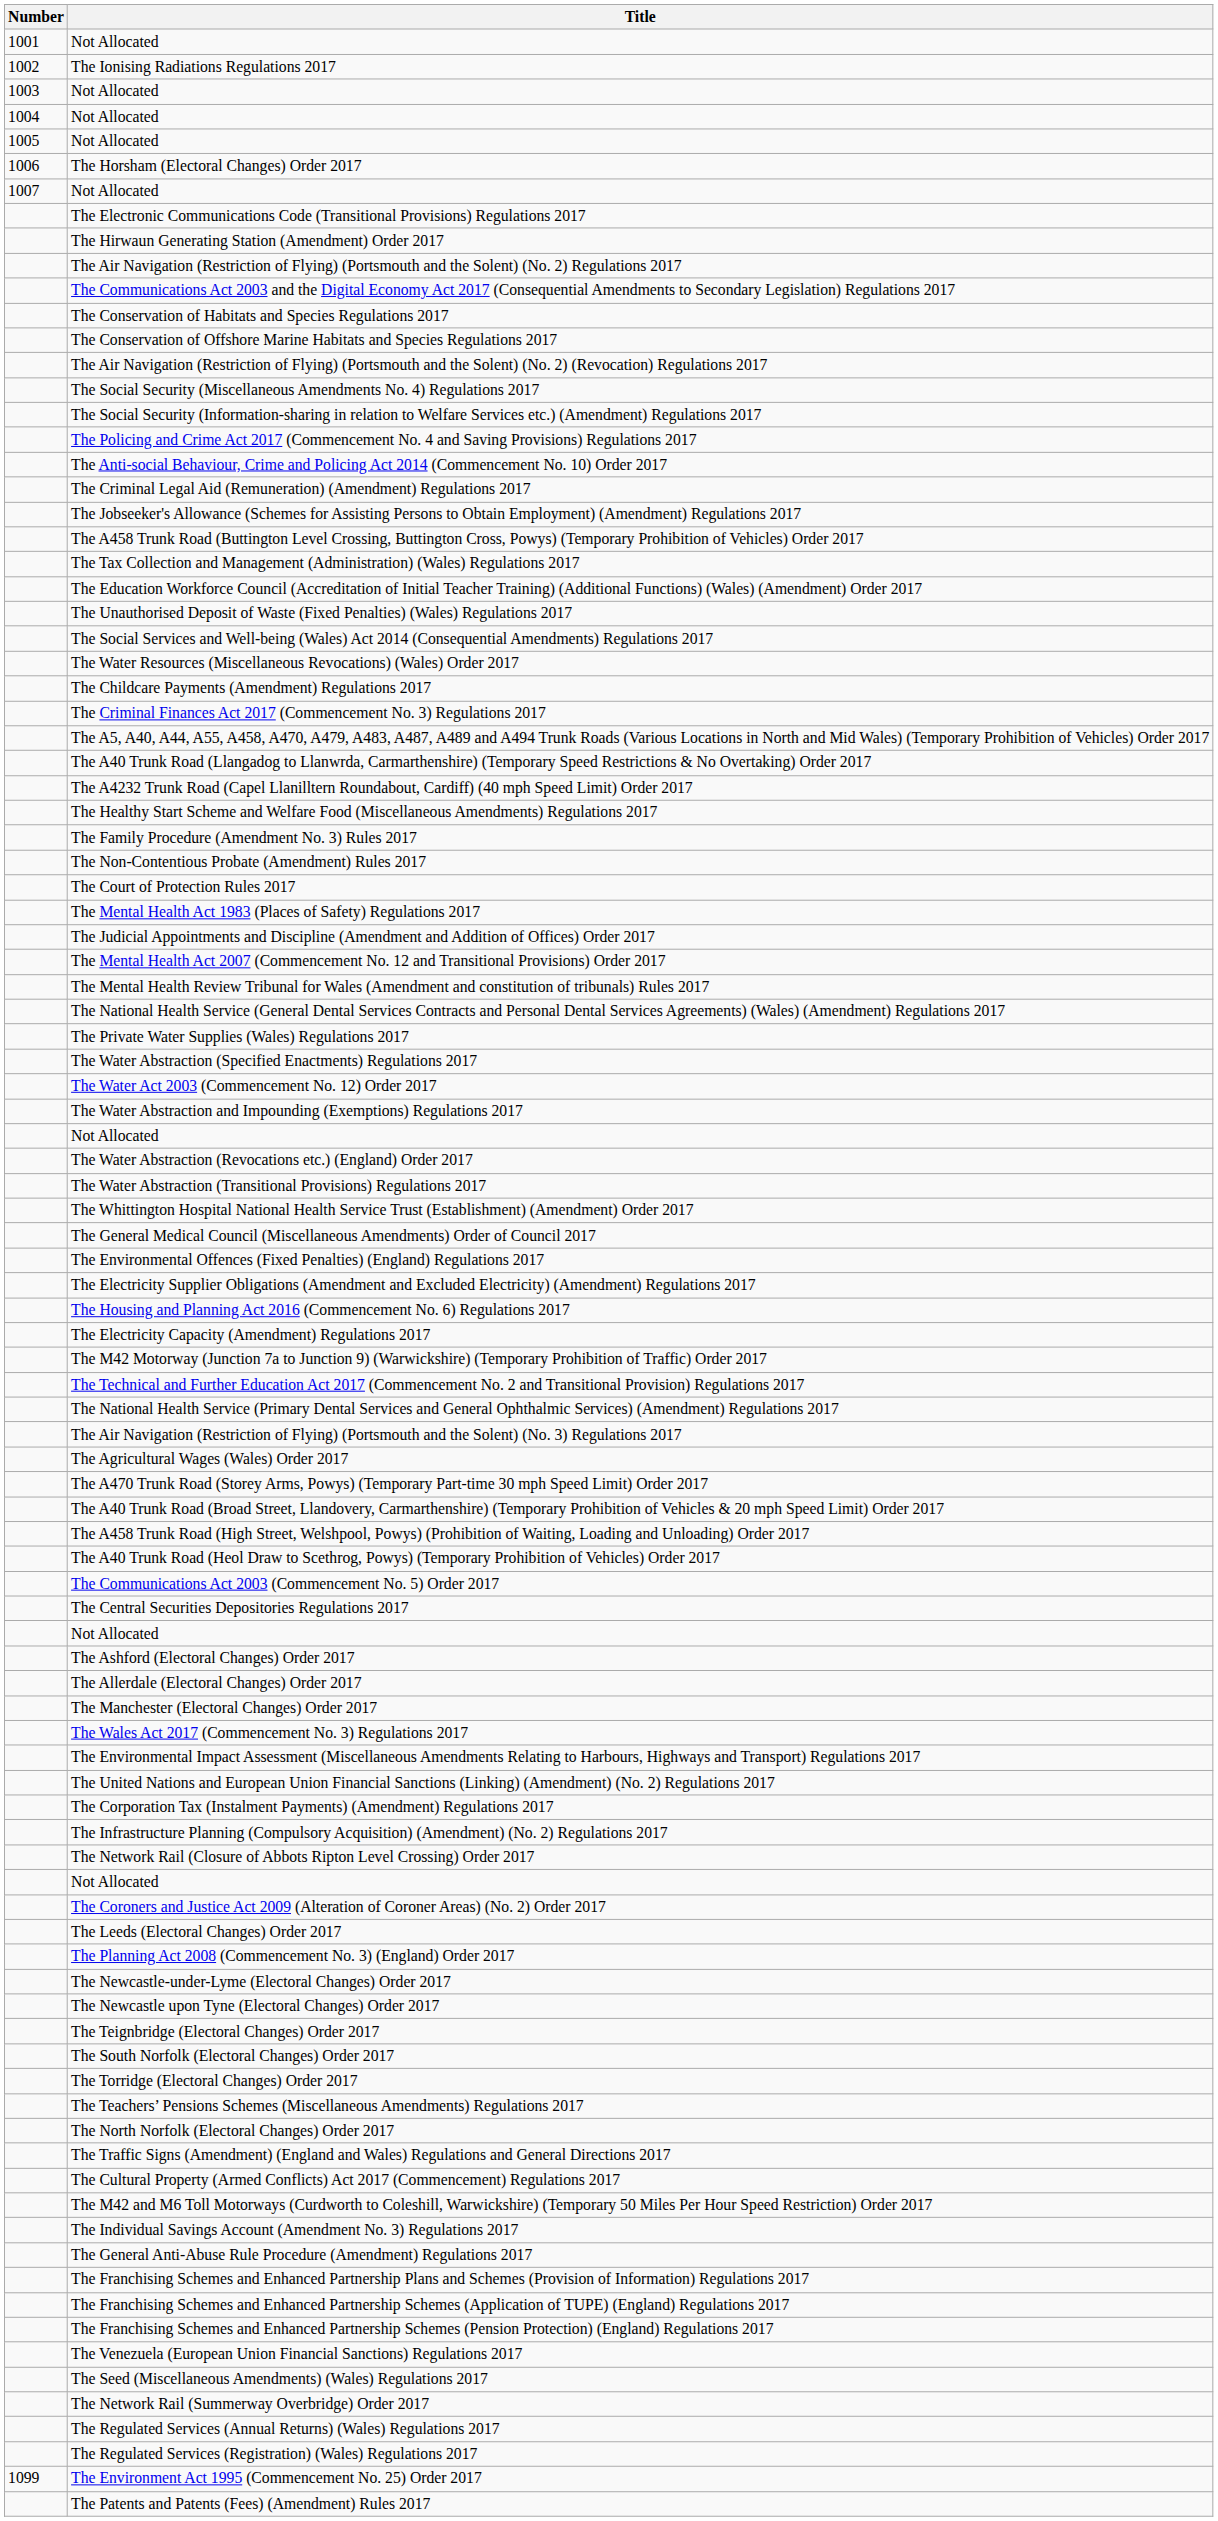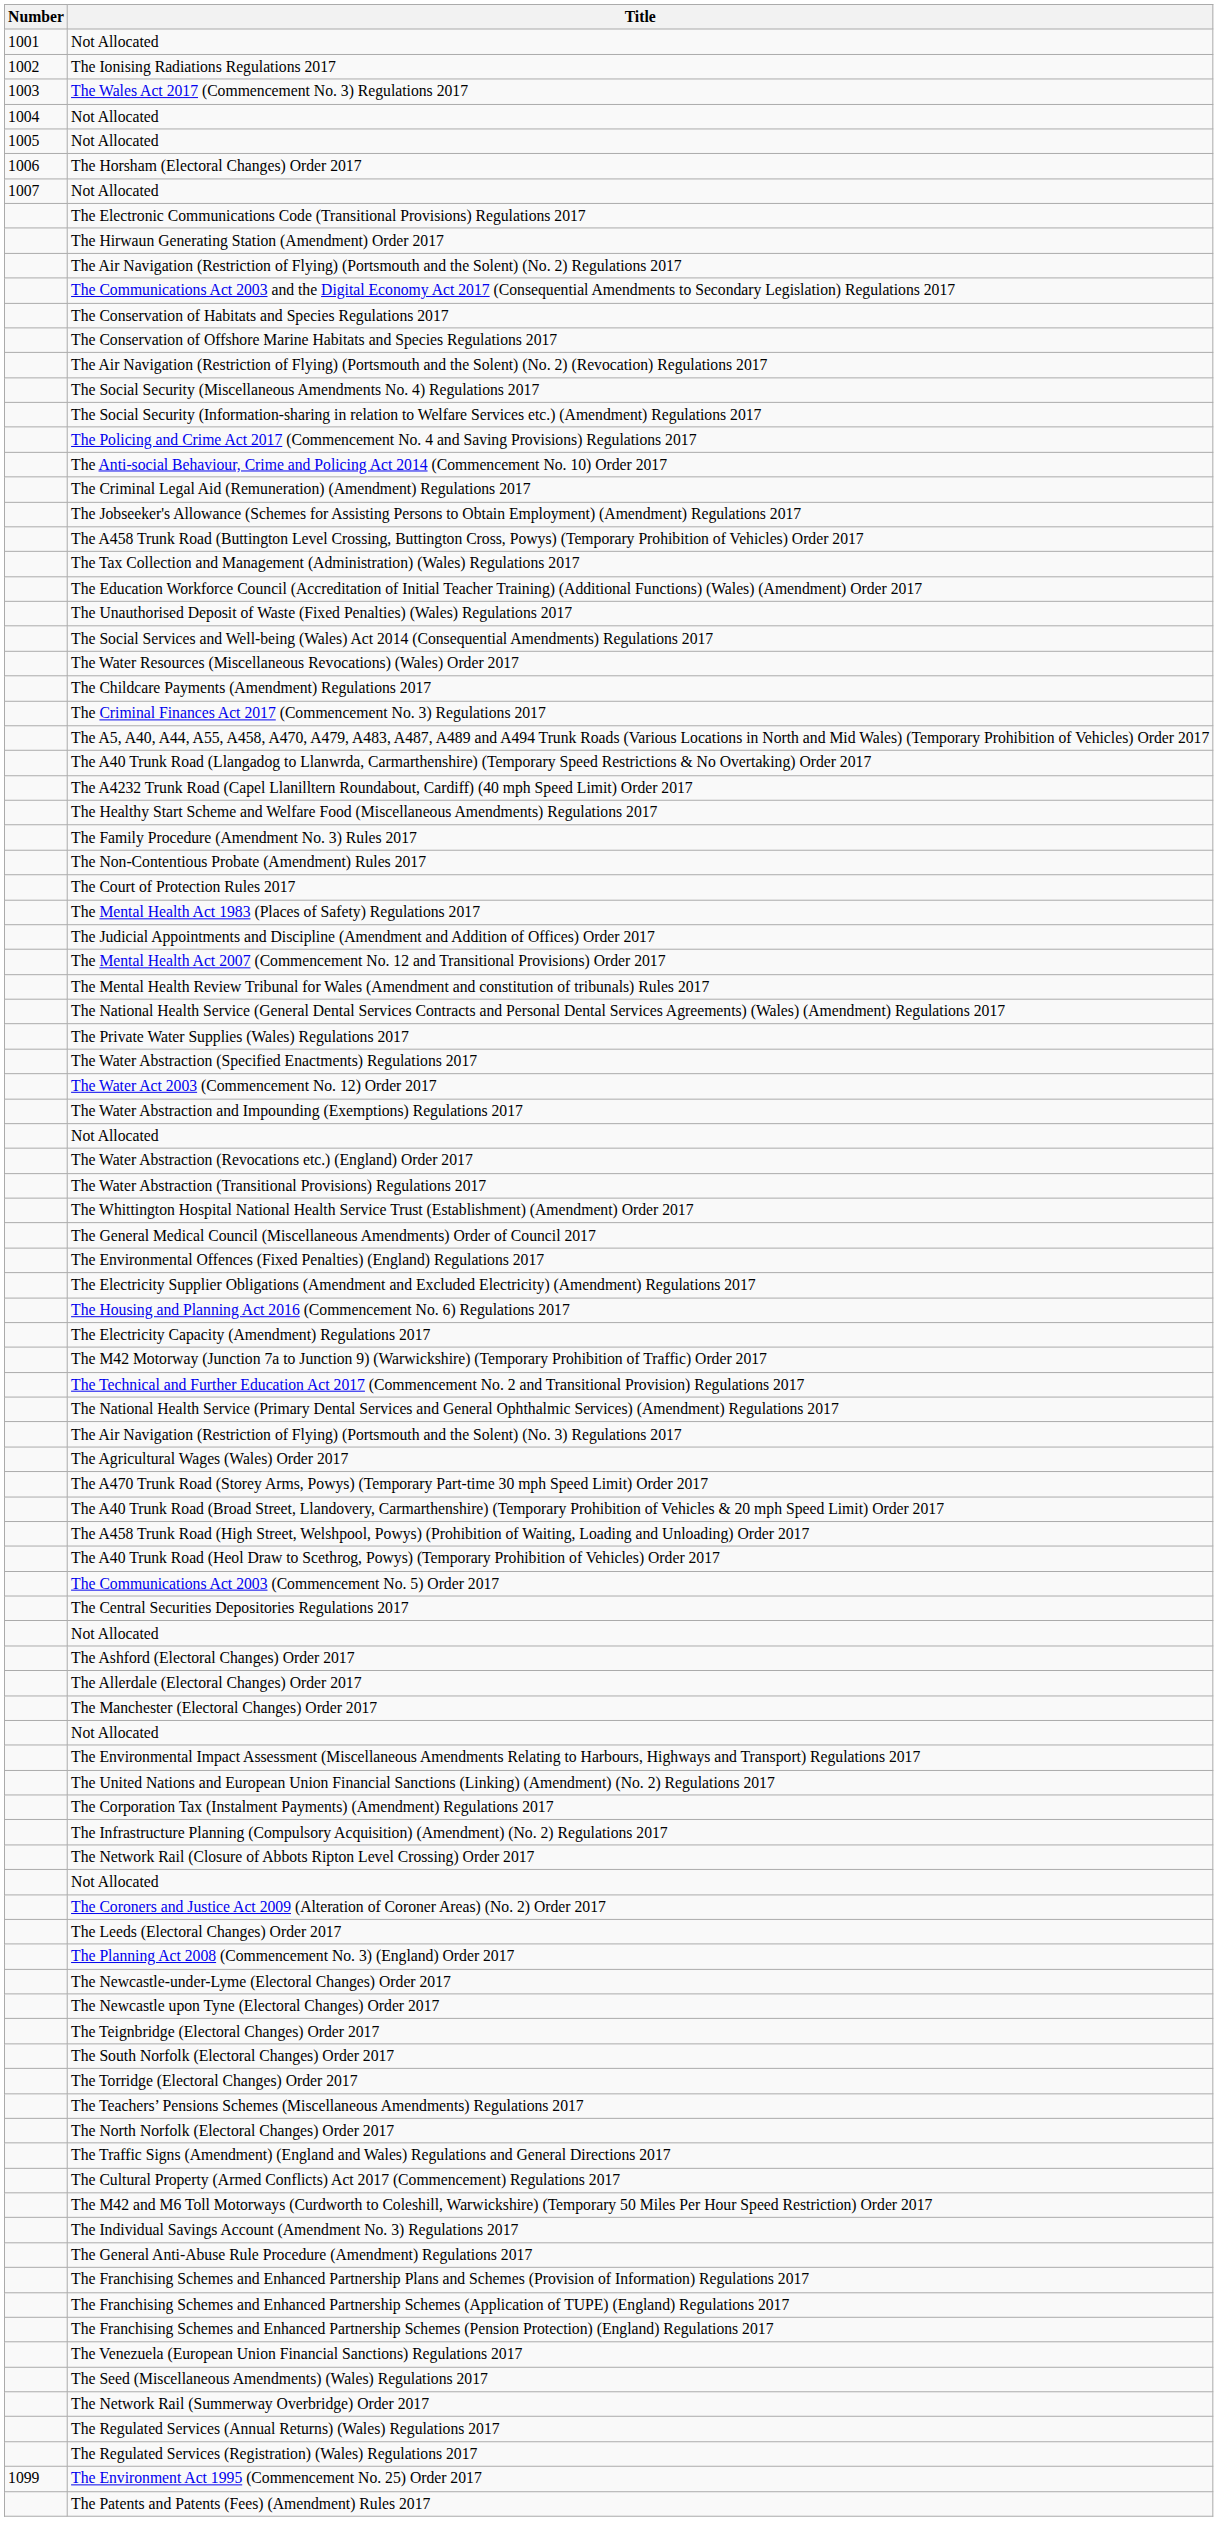(115, 91) Not Allocated -> (270, 91) The Wales Act 2017 (Commencement No. 3) Regulations 2017
(270, 1732) The Wales Act 2017 (Commencement No. 3) Regulations 2017 -> (115, 1732) Not Allocated
